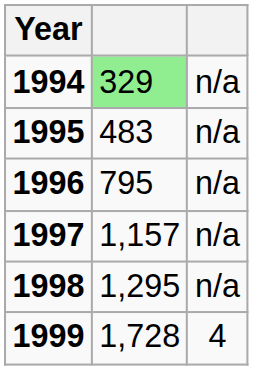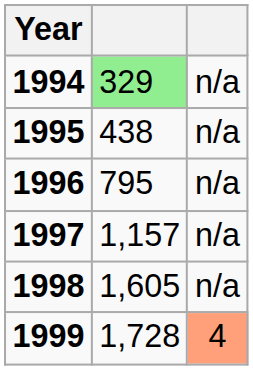(126, 132) 483 -> (126, 132) 438
(140, 286) 1,295 -> (140, 286) 1,605
(218, 337) no background -> (218, 337) lightsalmon background
